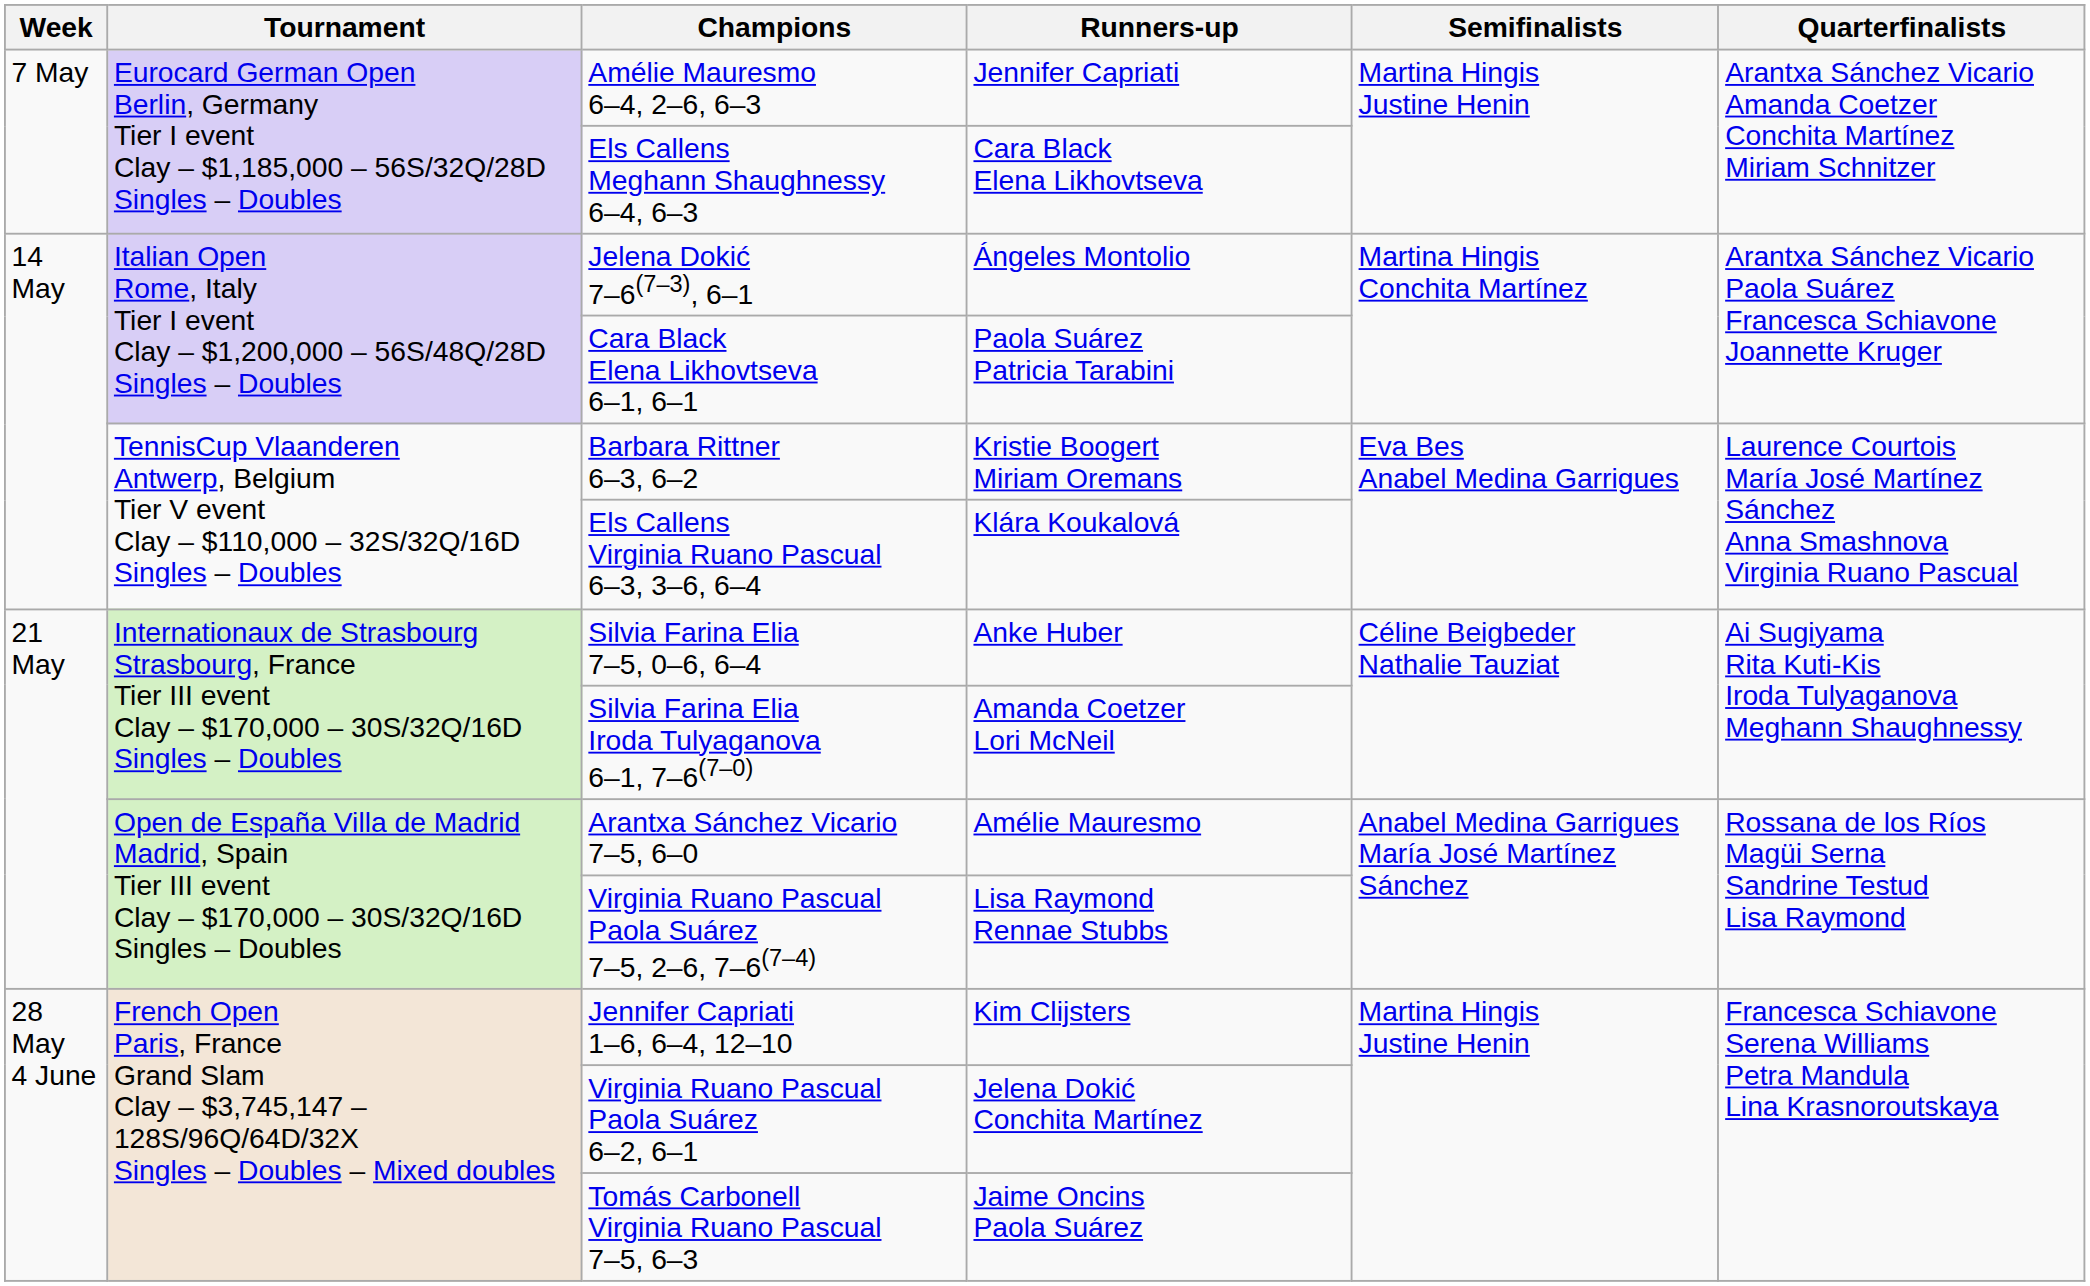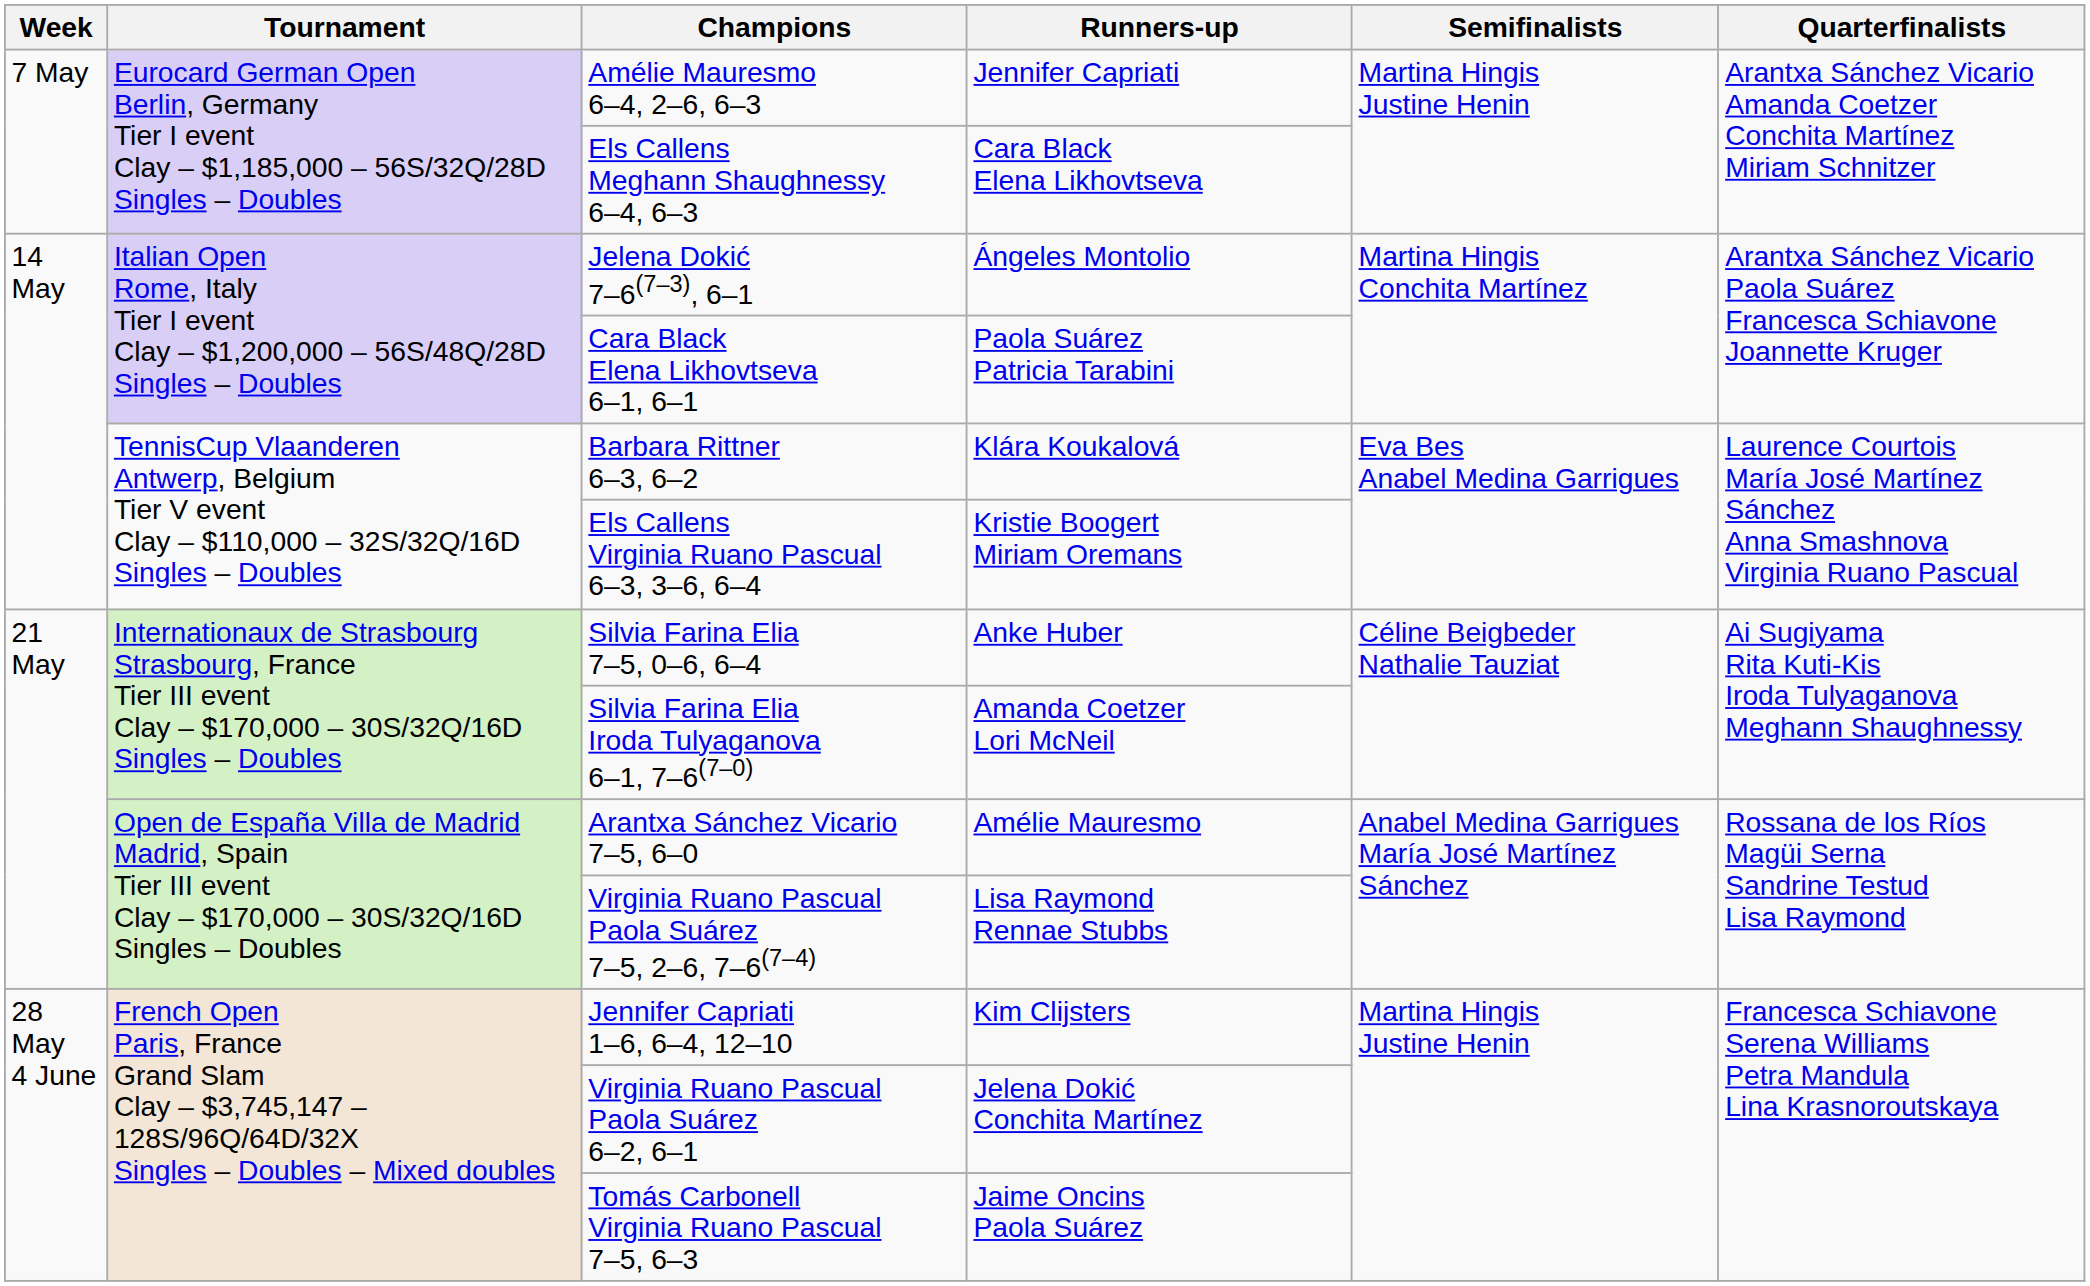(1078, 463) Kristie Boogert Miriam Oremans -> (1076, 447) Klára Koukalová
(1076, 523) Klára Koukalová -> (1078, 539) Kristie Boogert Miriam Oremans
